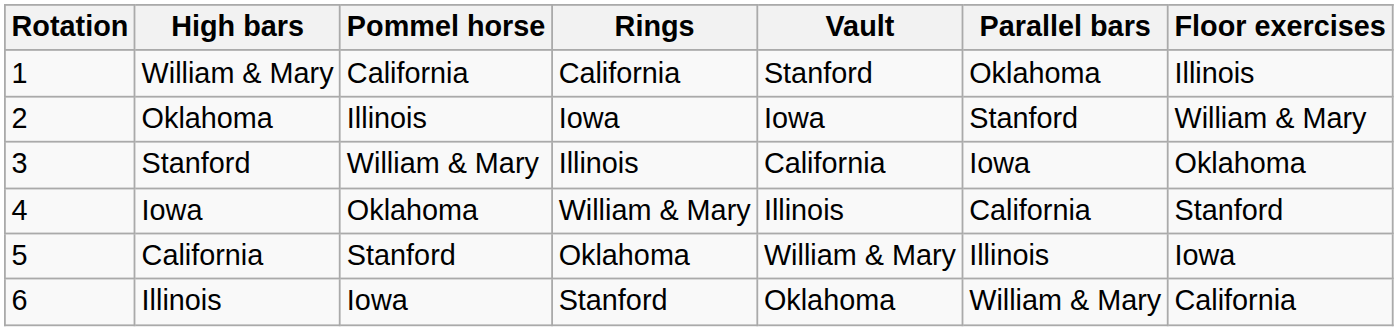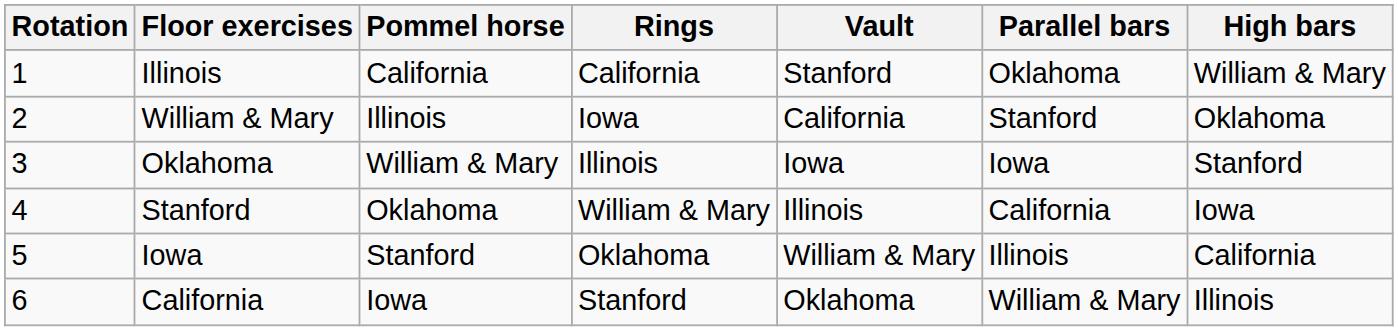columns swapped: (1280, 27) <-> (238, 27)
(794, 118) Iowa -> (844, 118) California
(825, 164) California -> (814, 164) Iowa
